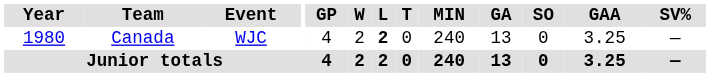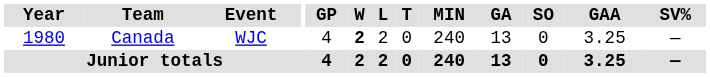(359, 38) normal -> (359, 38) bold
(383, 38) bold -> (383, 38) normal
